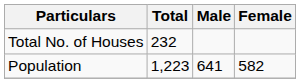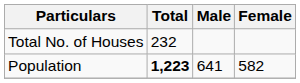(170, 66) normal -> (170, 66) bold
